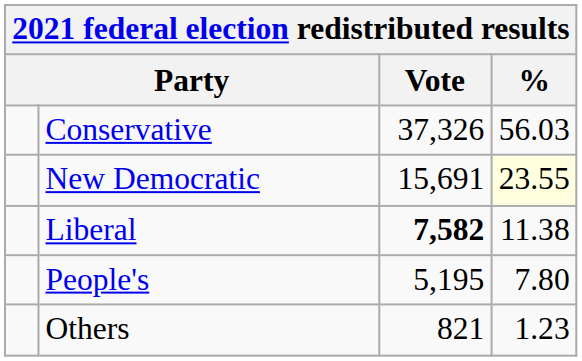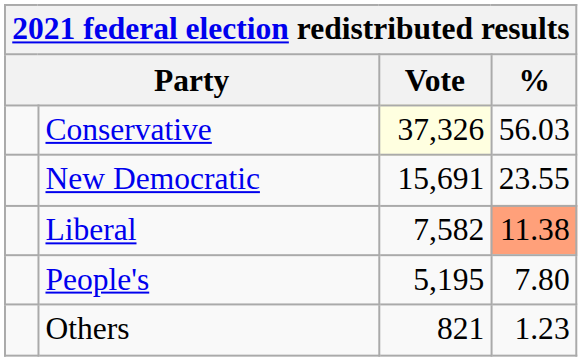(441, 129) no background -> (441, 129) lightyellow background
(534, 179) lightyellow background -> (534, 179) no background
(449, 229) bold -> (449, 229) normal
(535, 229) no background -> (535, 229) lightsalmon background
